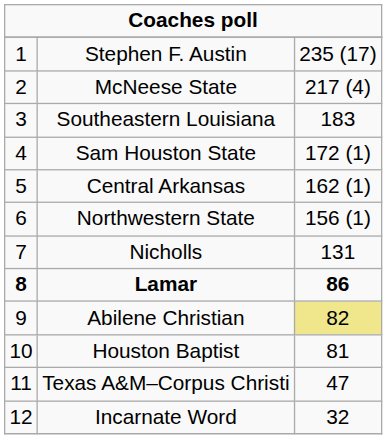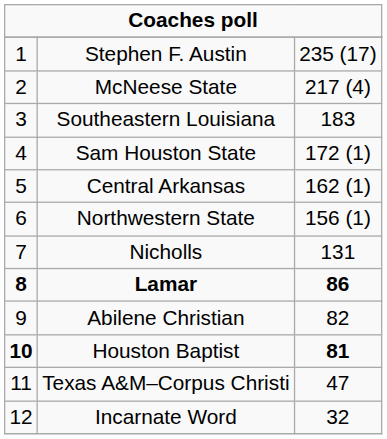(338, 317) khaki background -> (338, 317) no background
(21, 350) normal -> (21, 350) bold
(338, 350) normal -> (338, 350) bold
